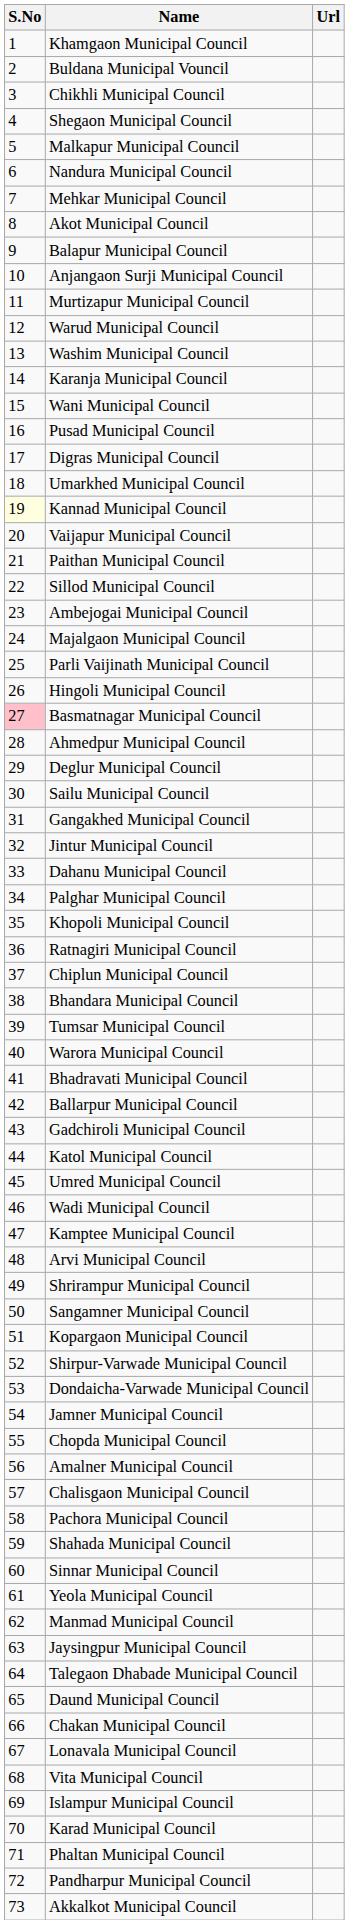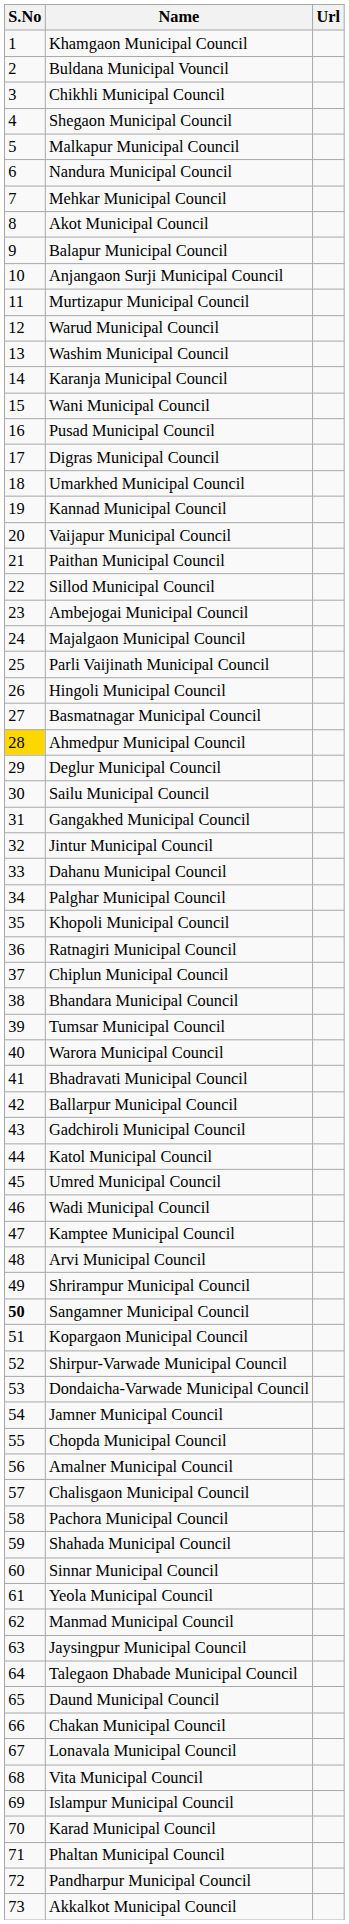(16, 509) lightyellow background -> (16, 509) no background
(16, 716) pink background -> (16, 716) no background
(16, 742) no background -> (16, 742) gold background
(16, 1311) normal -> (16, 1311) bold
